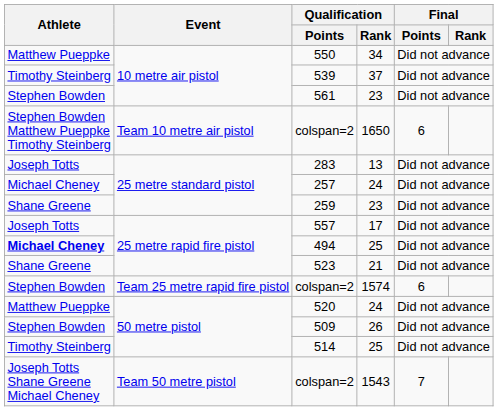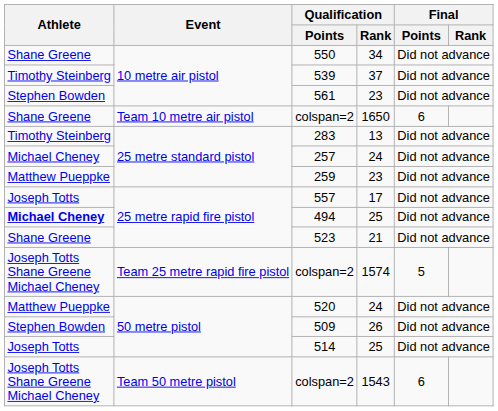(59, 55) Matthew Pueppke -> (49, 55) Shane Greene
(59, 130) Stephen Bowden Matthew Pueppke Timothy Steinberg -> (49, 116) Shane Greene
(43, 165) Joseph Totts -> (59, 136) Timothy Steinberg
(49, 205) Shane Greene -> (59, 177) Matthew Pueppke
(56, 286) Stephen Bowden -> (53, 272) Joseph Totts Shane Greene Michael Cheney
(421, 286) 6 -> (421, 272) 5
(59, 347) Timothy Steinberg -> (43, 347) Joseph Totts
(421, 382) 7 -> (421, 382) 6
